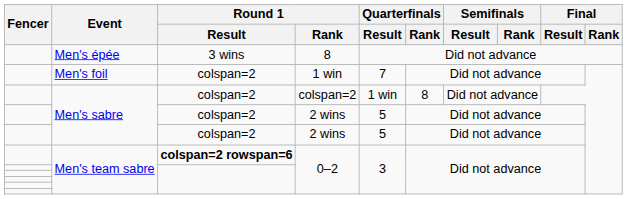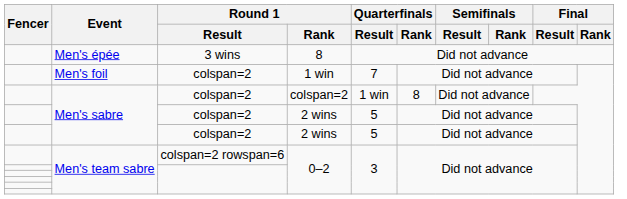(227, 154) bold -> (222, 154) normal
